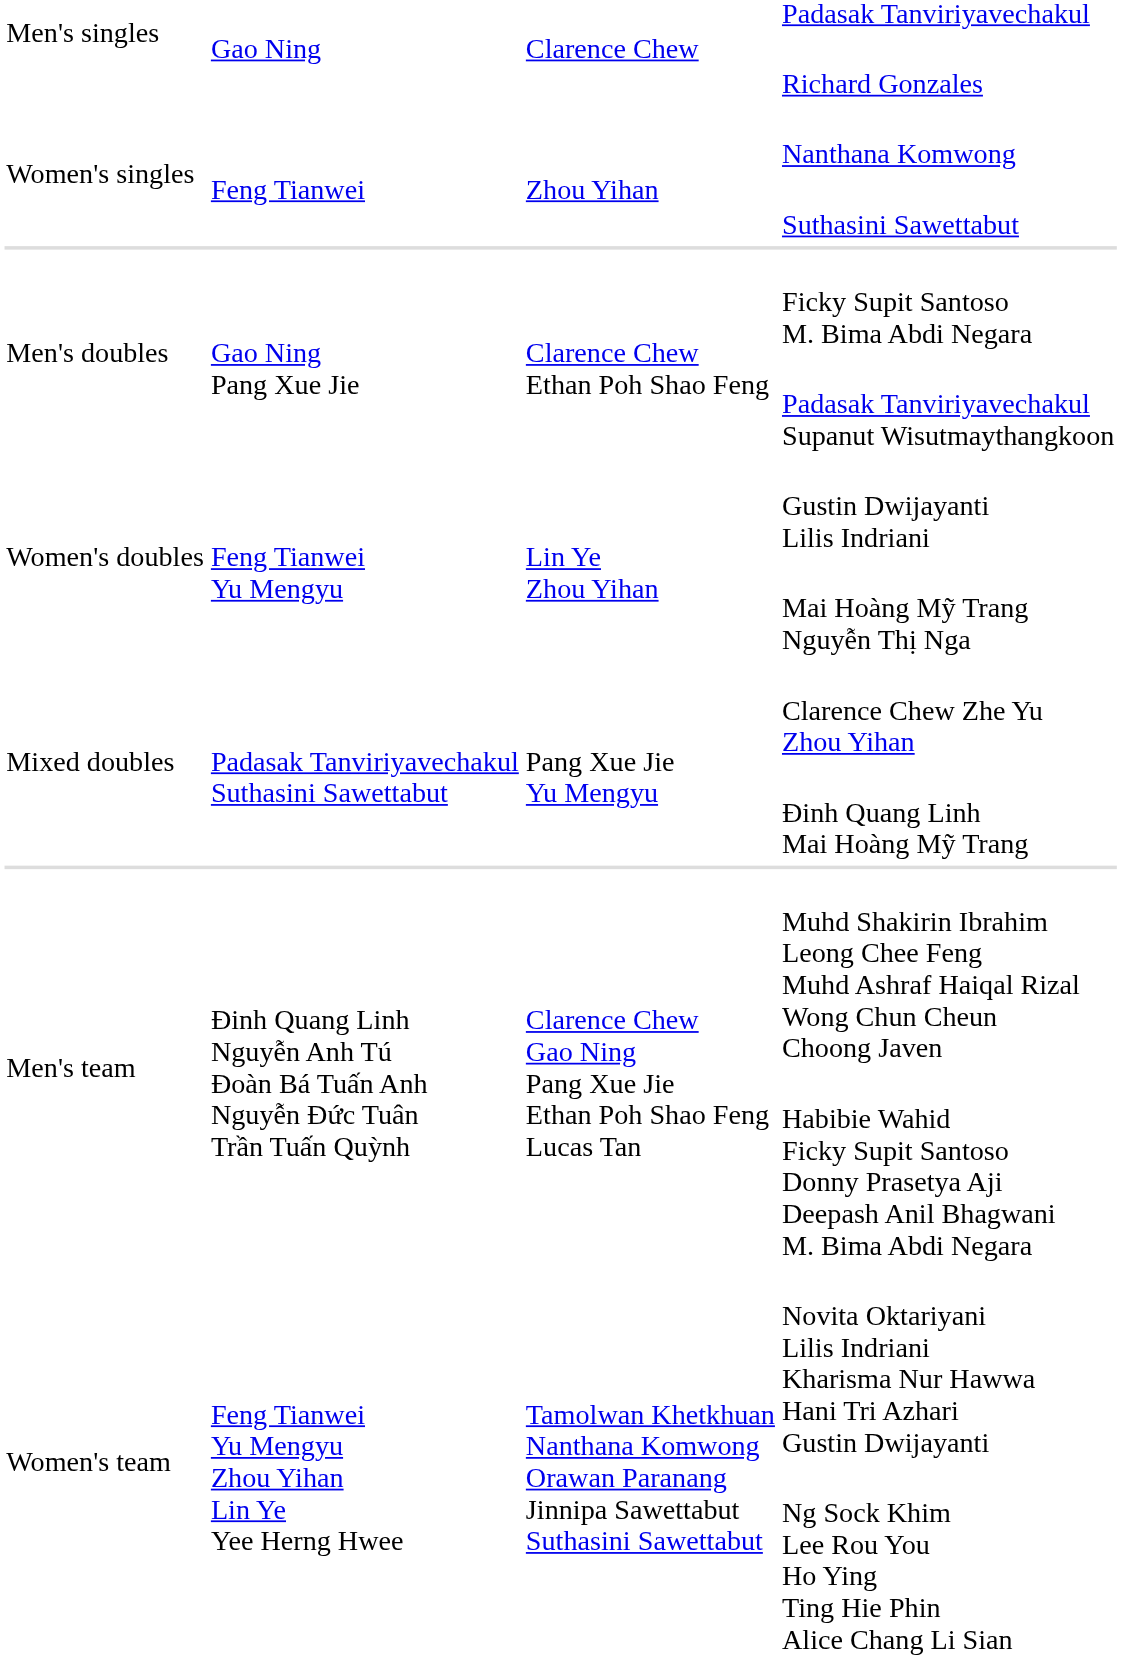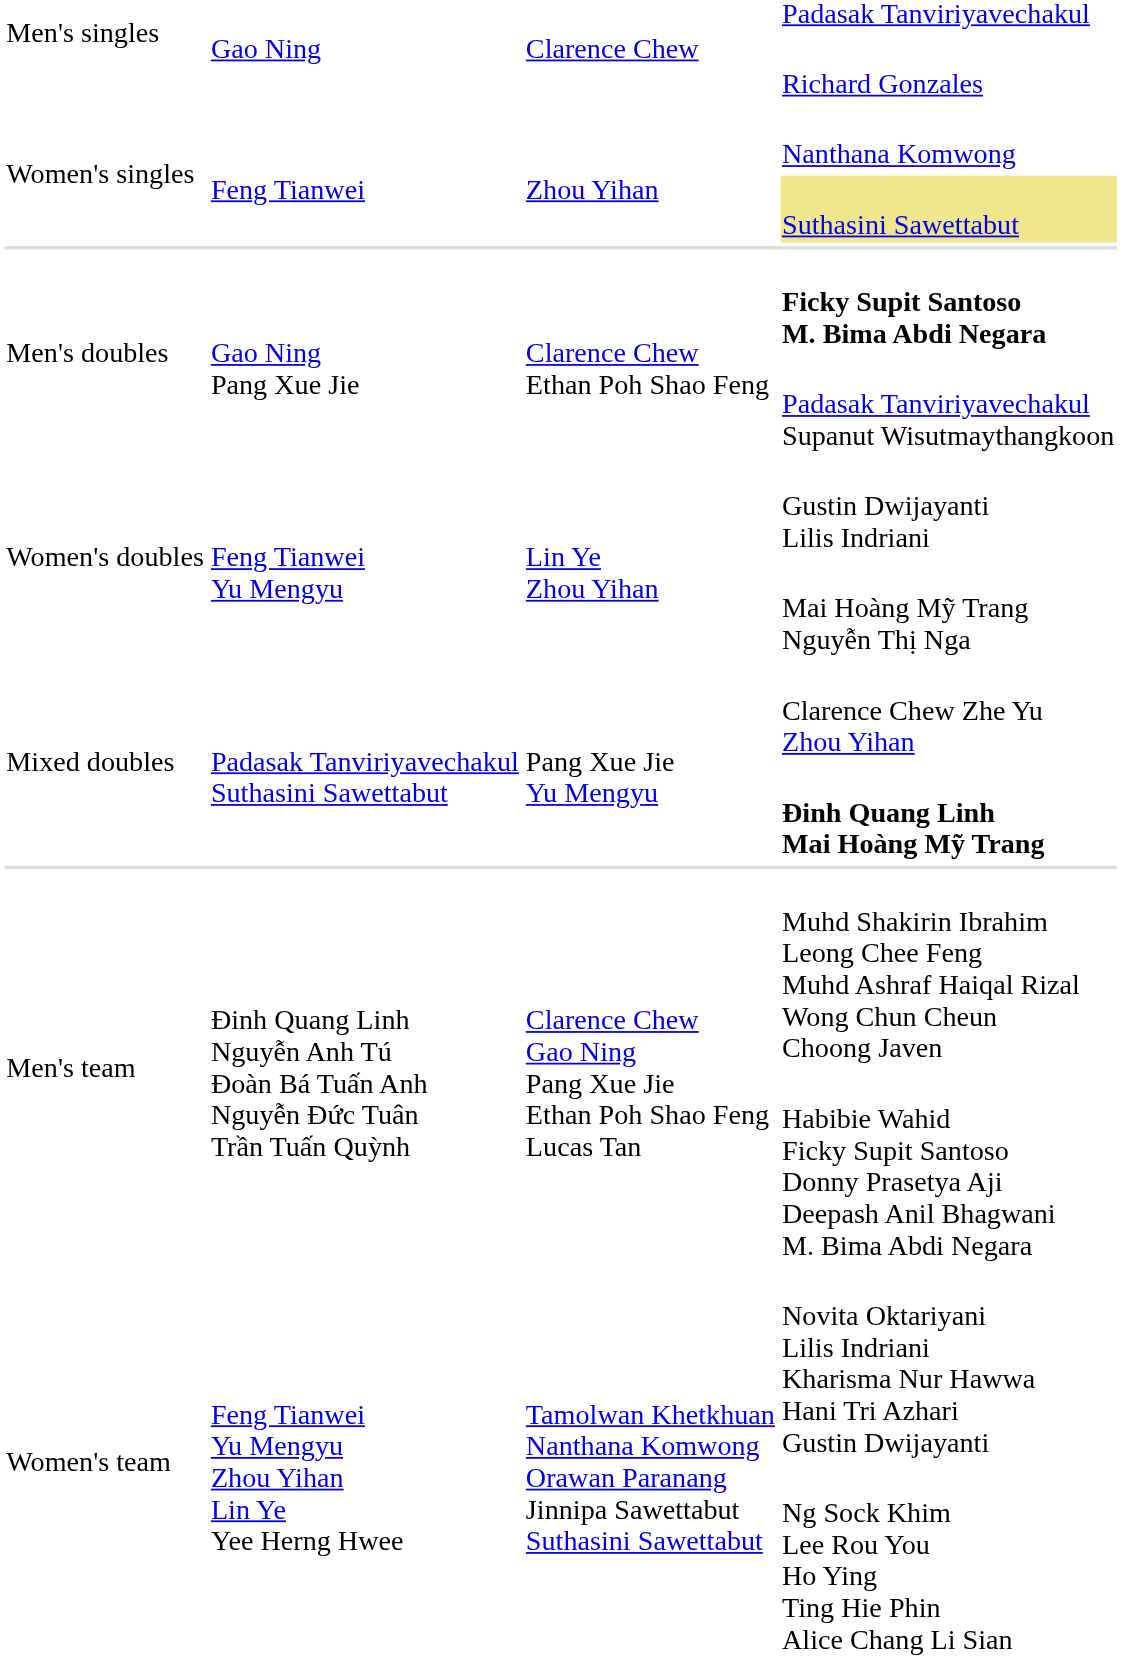(900, 224) no background -> (900, 224) khaki background
(907, 317) normal -> (914, 317) bold
(905, 828) normal -> (913, 828) bold
